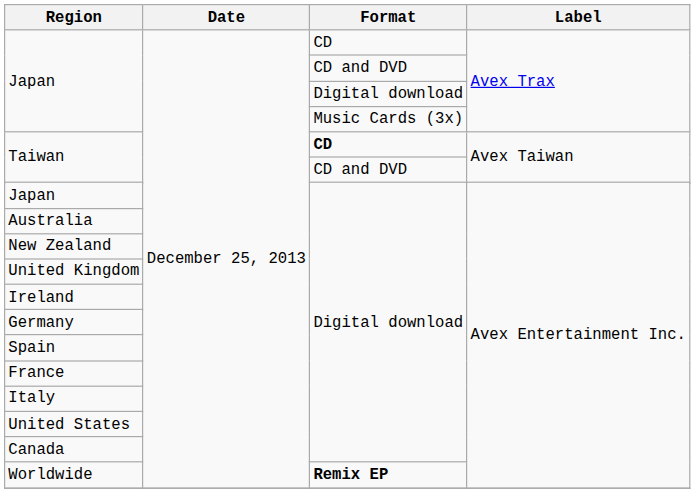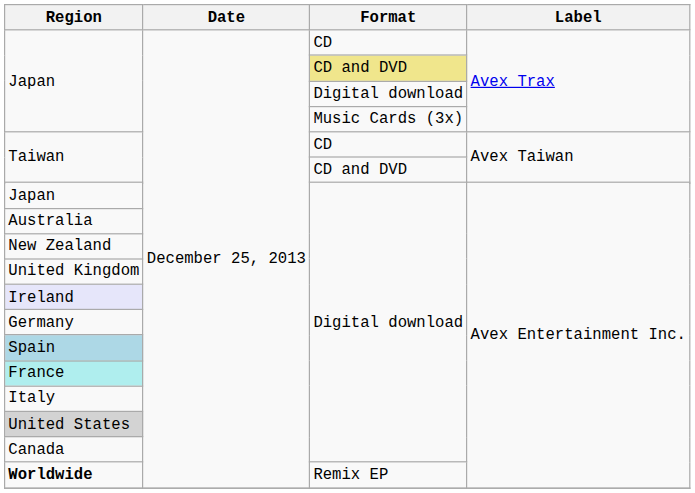(360, 68) no background -> (360, 68) khaki background
(323, 144) bold -> (323, 144) normal
(41, 297) no background -> (41, 297) lavender background
(32, 348) no background -> (32, 348) lightblue background
(36, 373) no background -> (36, 373) paleturquoise background
(69, 424) no background -> (69, 424) lightgrey background
(50, 475) normal -> (50, 475) bold
(351, 475) bold -> (351, 475) normal
